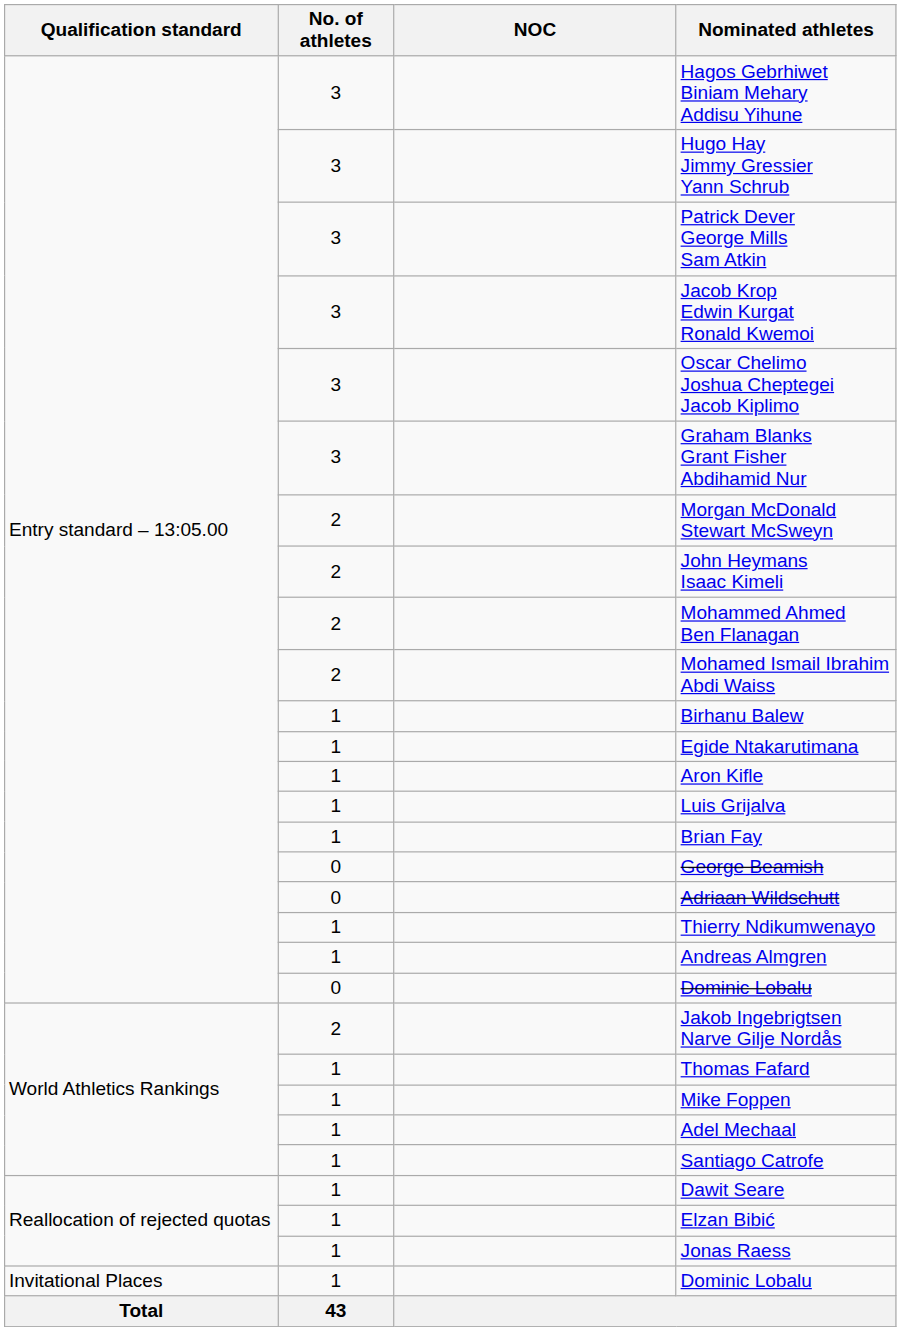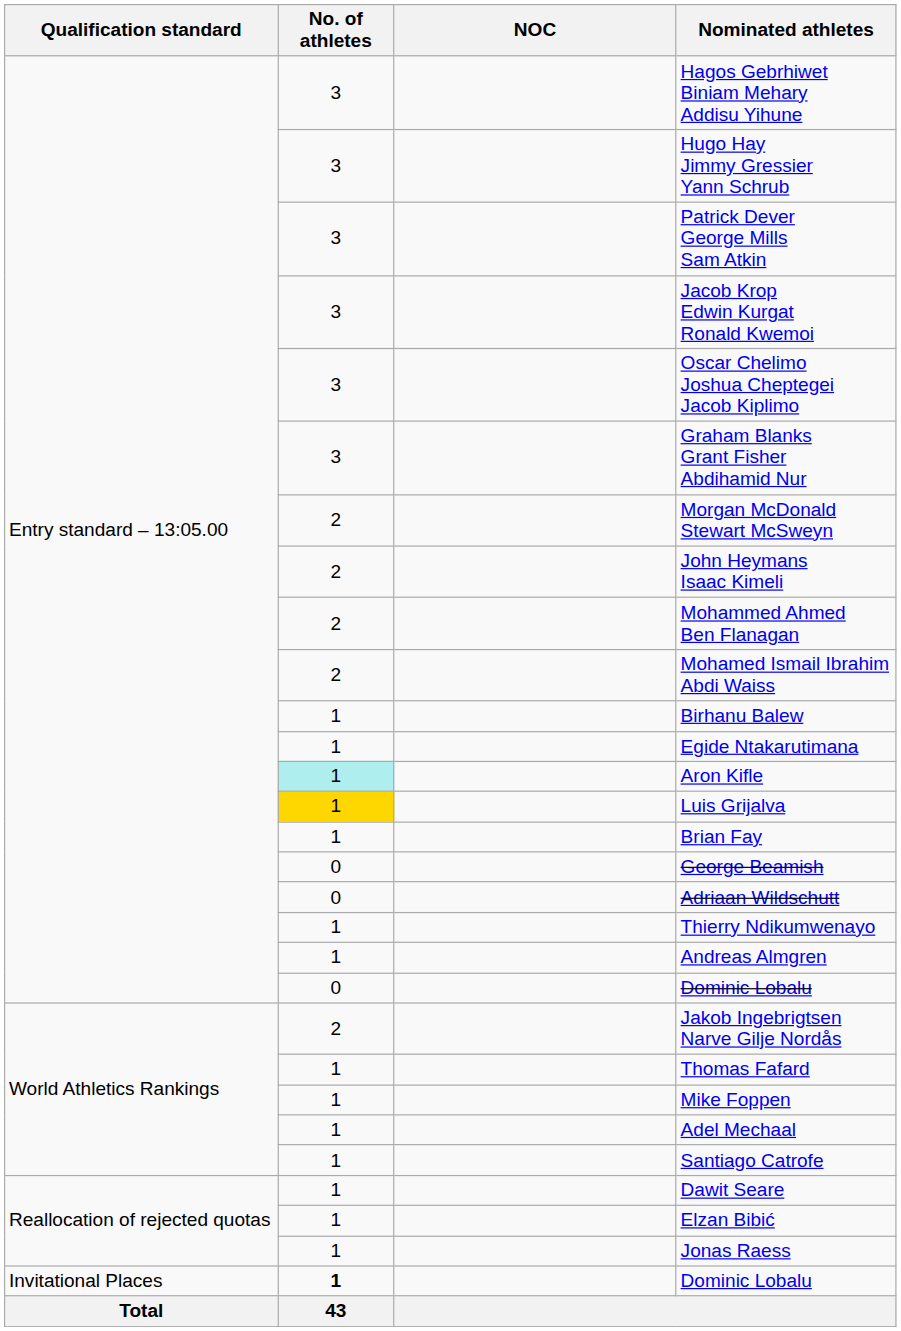(336, 776) no background -> (336, 776) paleturquoise background
(336, 806) no background -> (336, 806) gold background
(336, 1280) normal -> (336, 1280) bold
